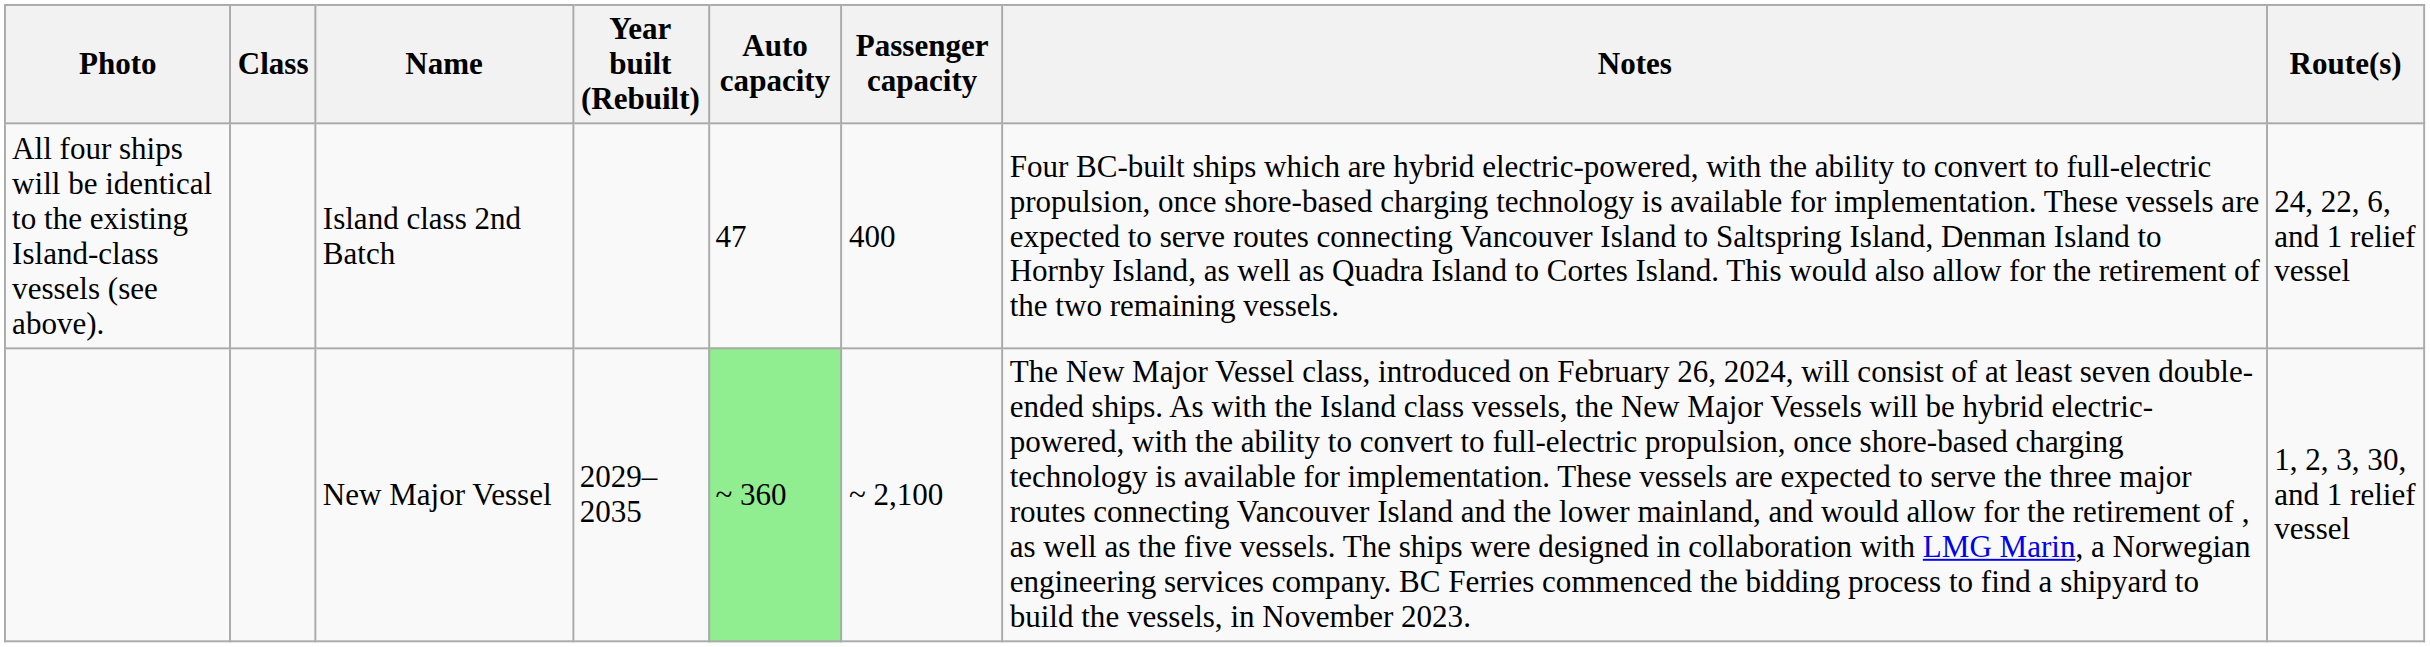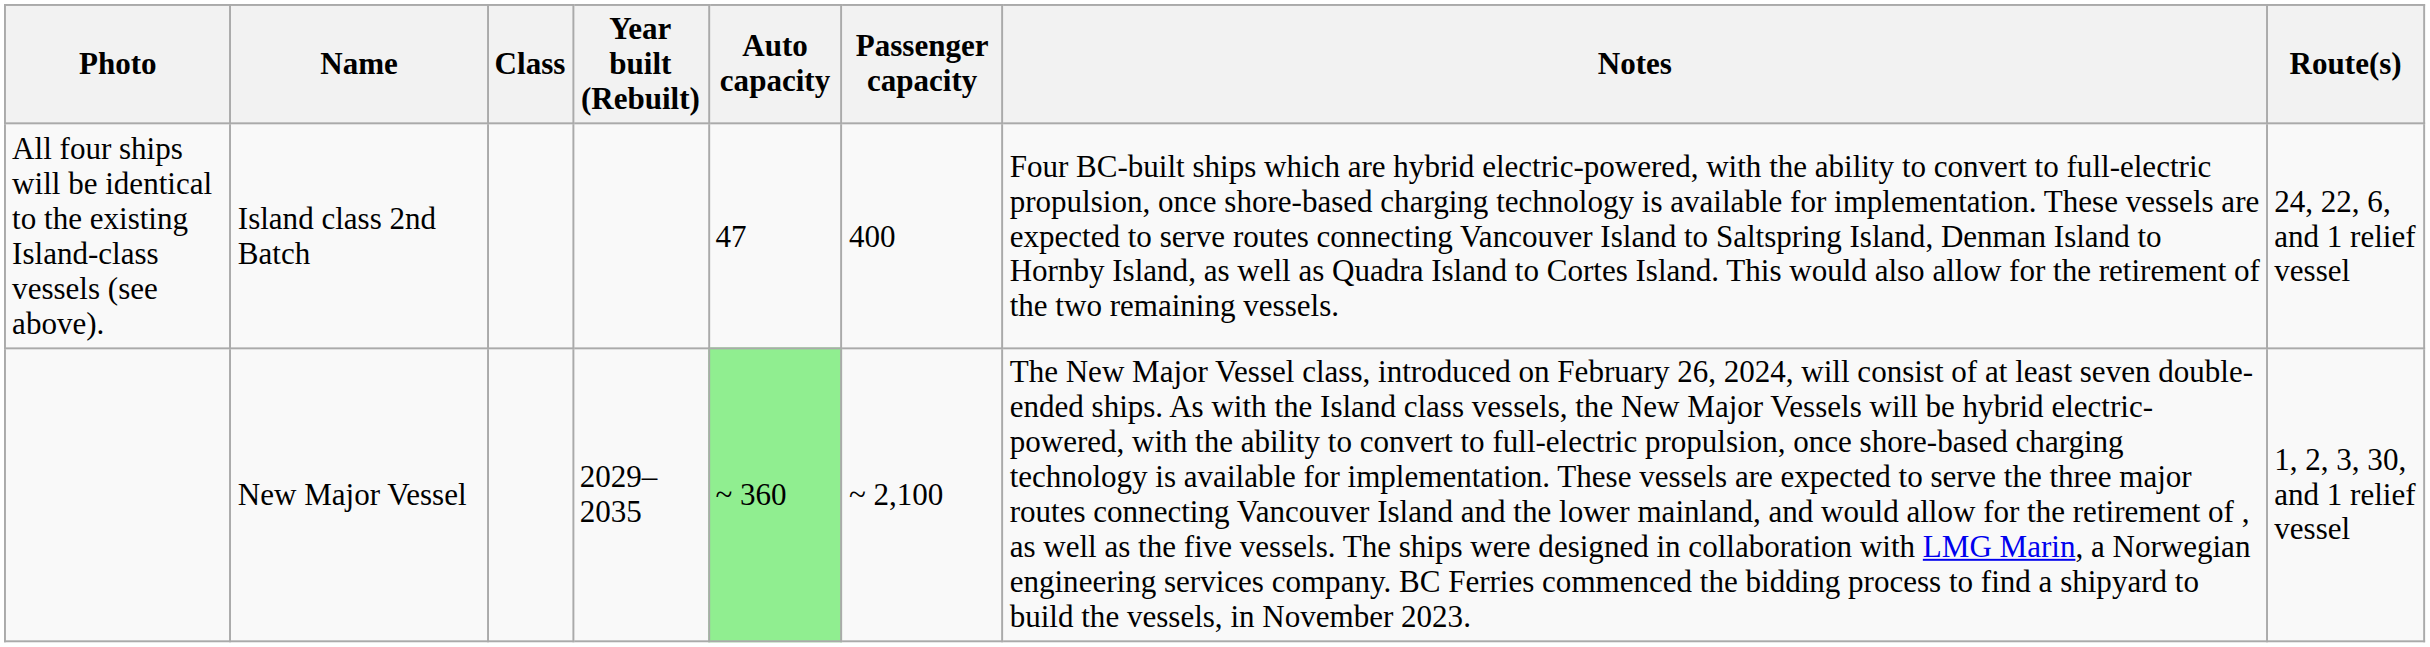columns swapped: (444, 64) <-> (273, 64)
